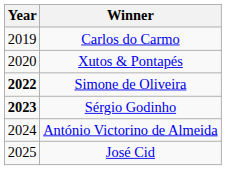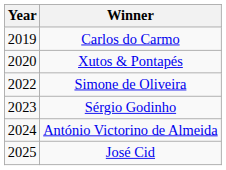(22, 84) bold -> (22, 84) normal
(22, 107) bold -> (22, 107) normal
